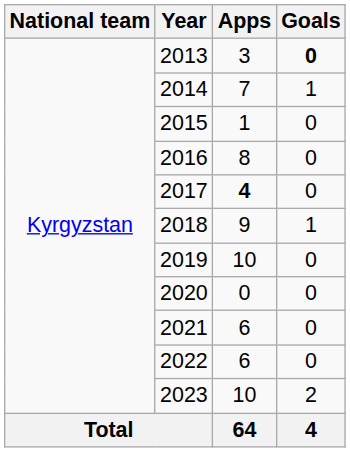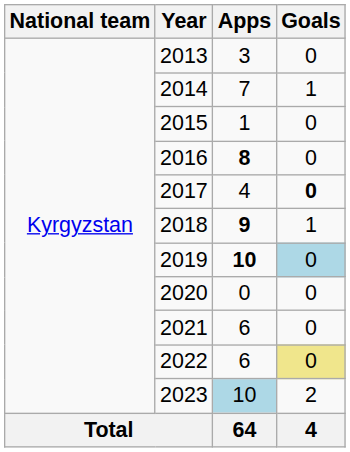(311, 55) bold -> (311, 55) normal
(244, 157) normal -> (244, 157) bold
(244, 191) bold -> (244, 191) normal
(311, 191) normal -> (311, 191) bold
(244, 225) normal -> (244, 225) bold
(244, 259) normal -> (244, 259) bold
(311, 259) no background -> (311, 259) lightblue background
(311, 361) no background -> (311, 361) khaki background
(244, 395) no background -> (244, 395) lightblue background
